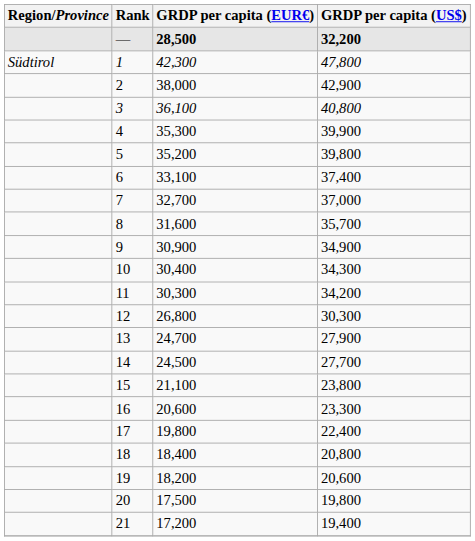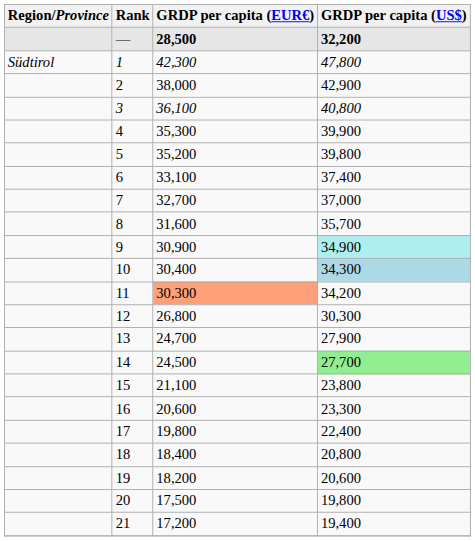(341, 246) no background -> (341, 246) paleturquoise background
(341, 270) no background -> (341, 270) lightblue background
(176, 293) no background -> (176, 293) lightsalmon background
(341, 362) no background -> (341, 362) lightgreen background
